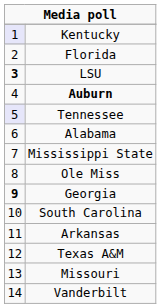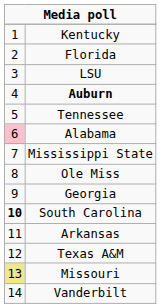(15, 34) lavender background -> (15, 34) no background
(15, 74) bold -> (15, 74) normal
(15, 114) lavender background -> (15, 114) no background
(15, 134) no background -> (15, 134) pink background
(15, 194) bold -> (15, 194) normal
(15, 214) normal -> (15, 214) bold
(15, 273) no background -> (15, 273) khaki background
